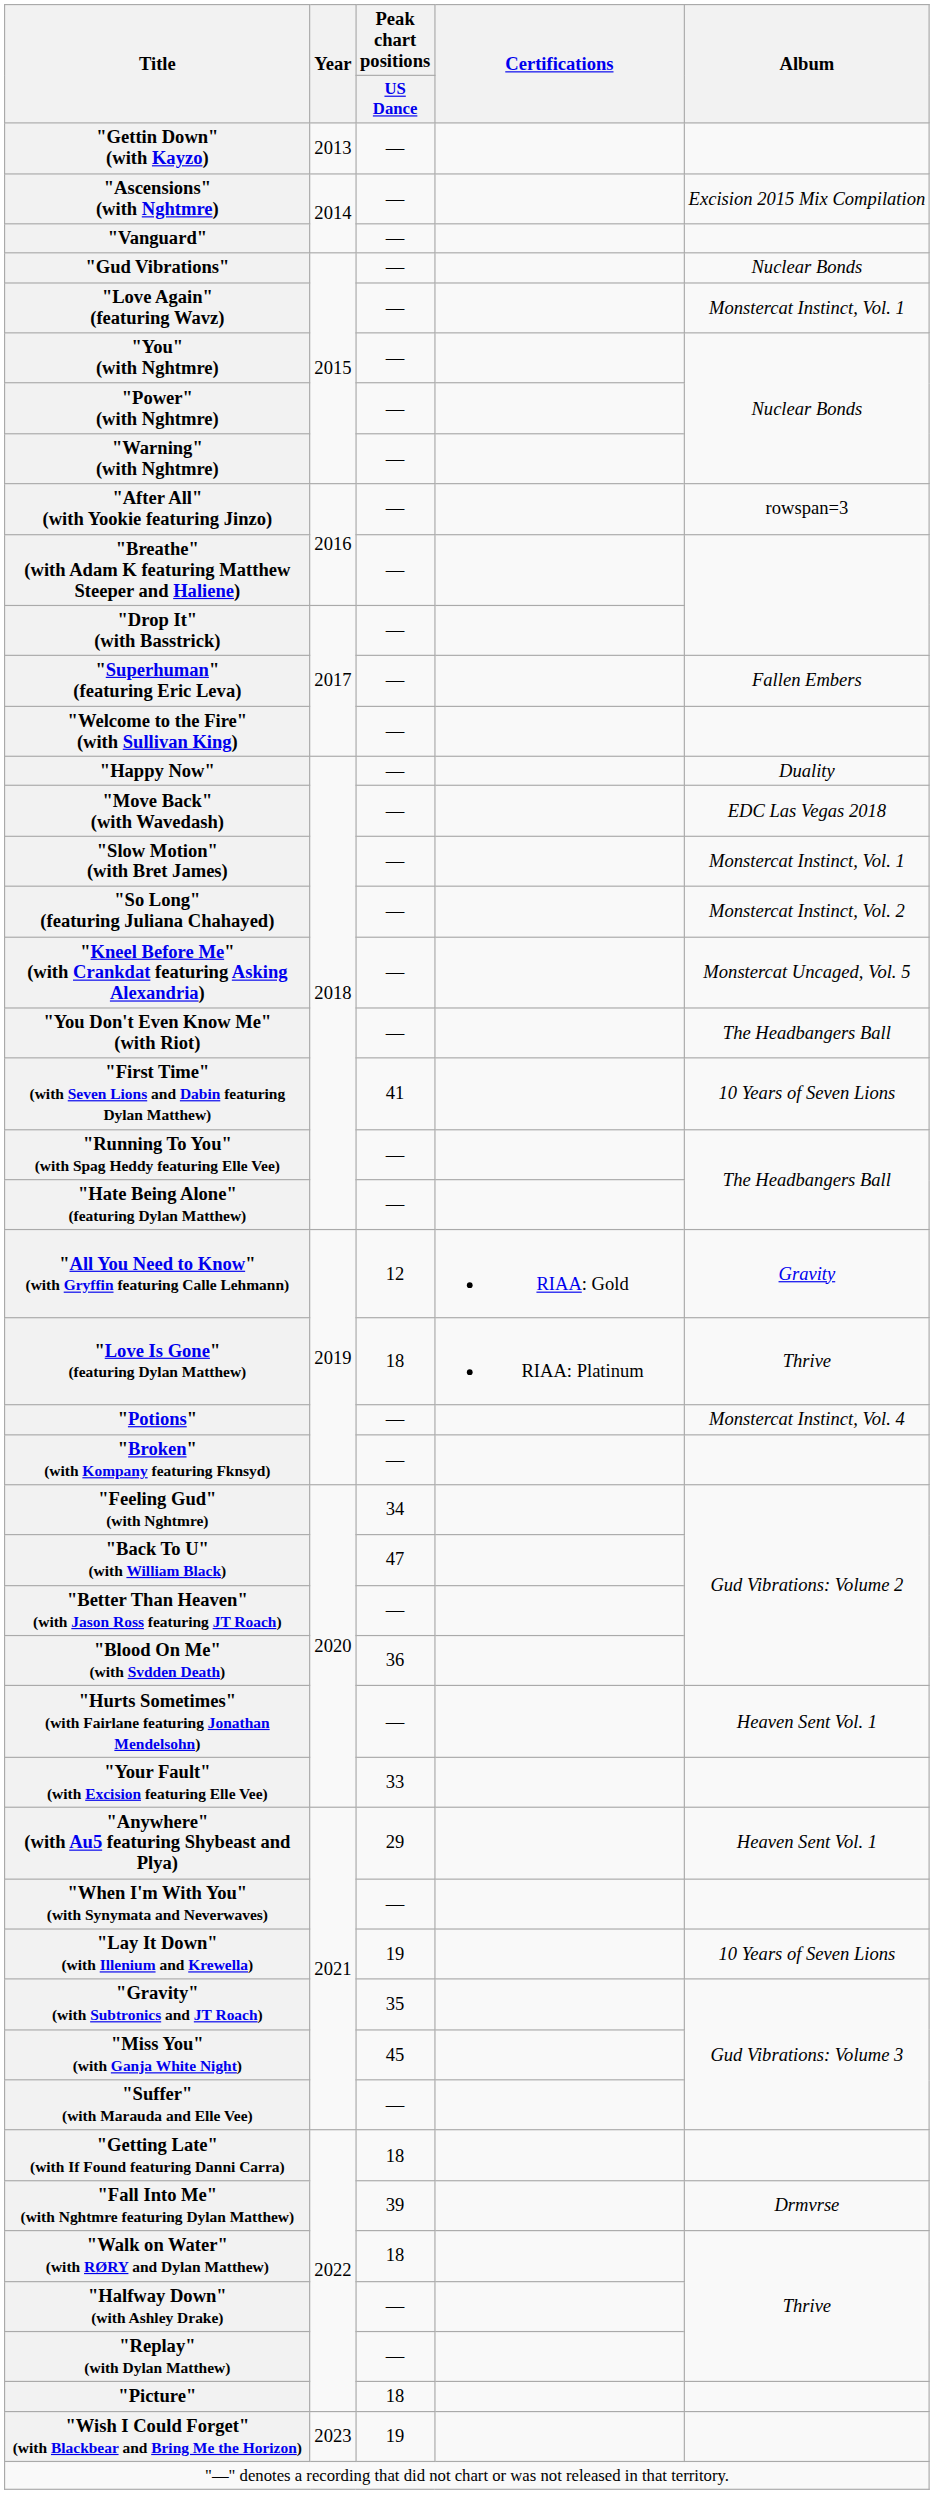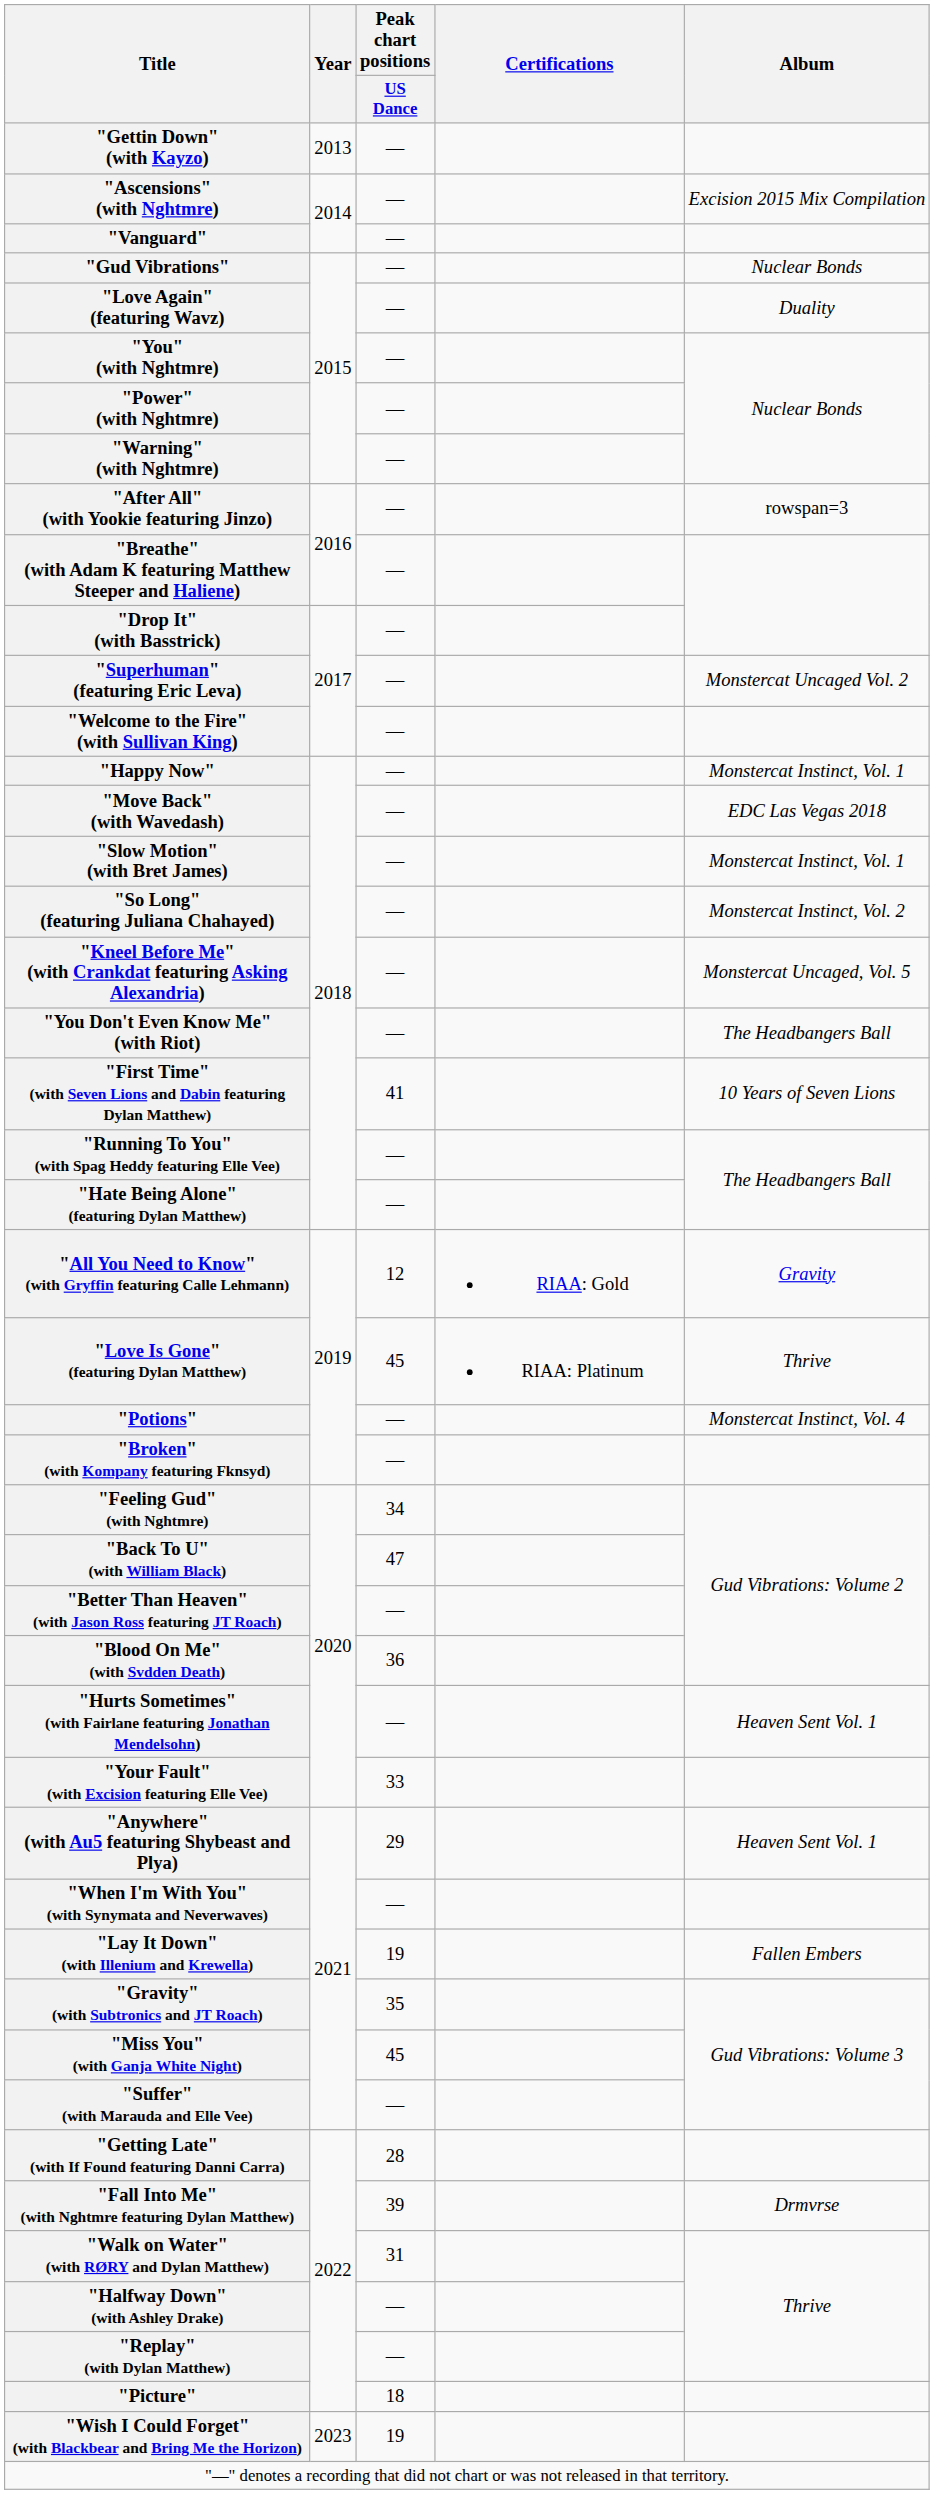(807, 307) Monstercat Instinct, Vol. 1 -> (807, 307) Duality
(807, 680) Fallen Embers -> (807, 680) Monstercat Uncaged Vol. 2
(807, 770) Duality -> (807, 770) Monstercat Instinct, Vol. 1
(395, 1361) 18 -> (395, 1361) 45
(807, 1953) 10 Years of Seven Lions -> (807, 1953) Fallen Embers
(395, 2155) 18 -> (395, 2155) 28
(395, 2255) 18 -> (395, 2255) 31
